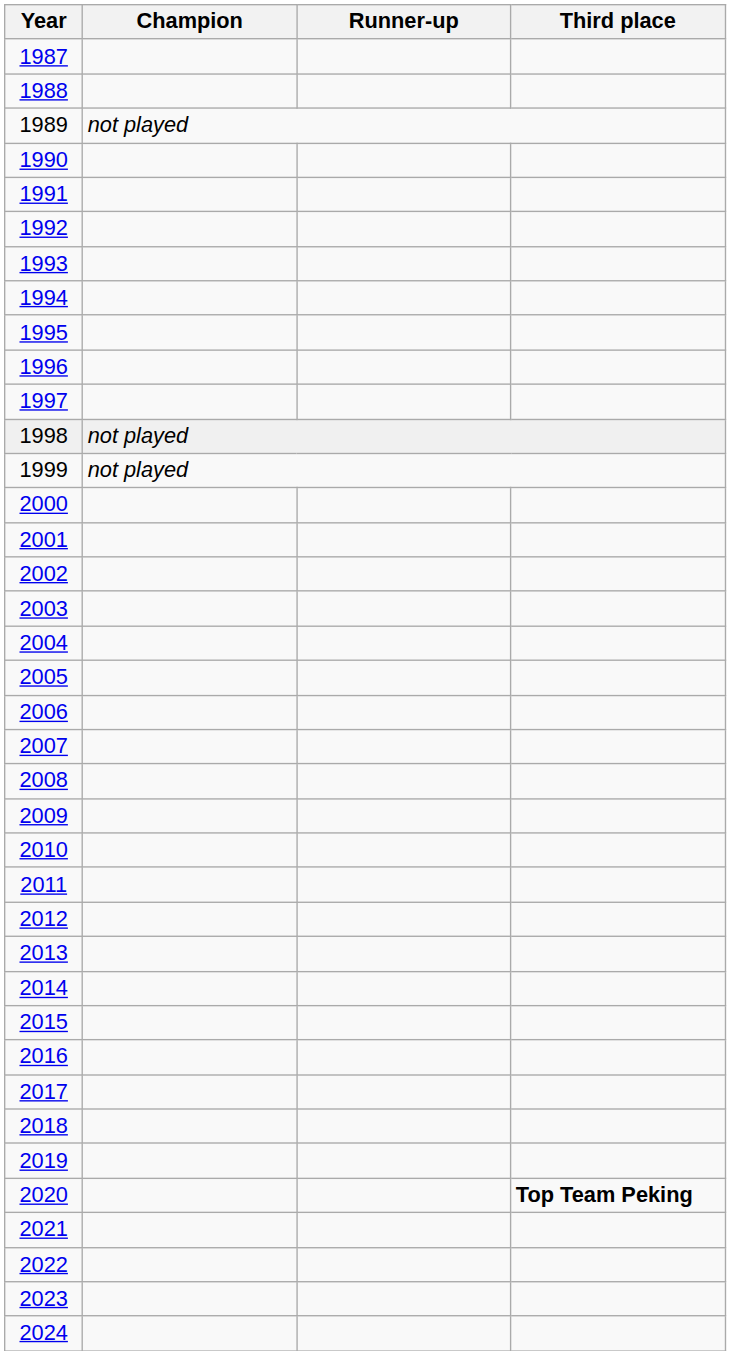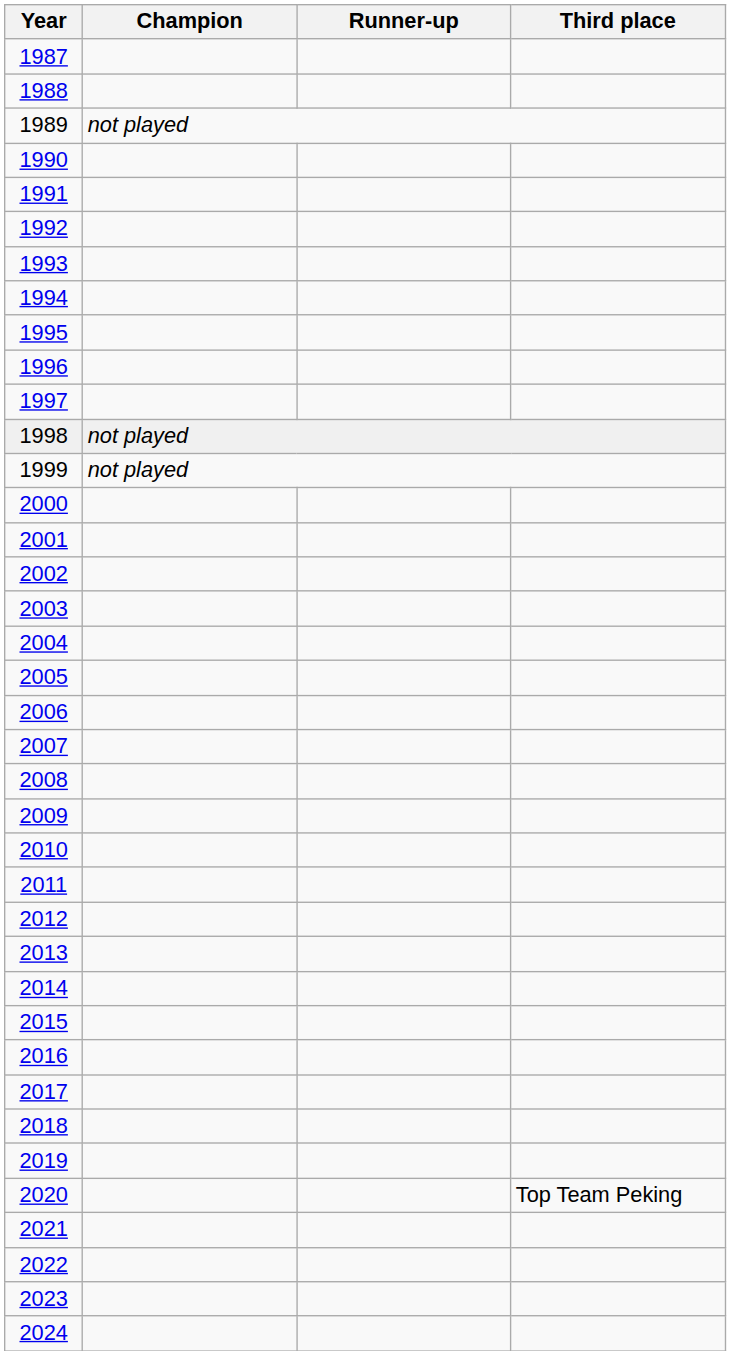(604, 1195) bold -> (599, 1195) normal
